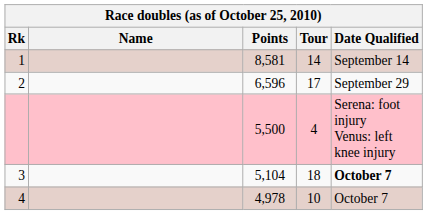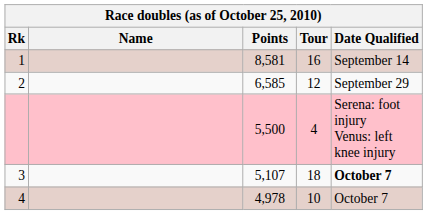(314, 60) 14 -> (314, 60) 16
(270, 83) 6,596 -> (270, 83) 6,585
(314, 83) 17 -> (314, 83) 12
(270, 175) 5,104 -> (270, 175) 5,107
